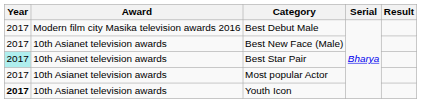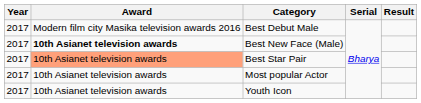(100, 43) normal -> (105, 43) bold
(18, 59) paleturquoise background -> (18, 59) no background
(100, 59) no background -> (100, 59) lightsalmon background
(18, 91) bold -> (18, 91) normal
